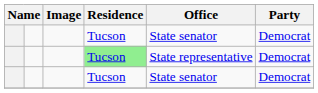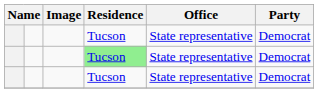(183, 35) State senator -> (201, 35) State representative
(183, 77) State senator -> (201, 77) State representative
